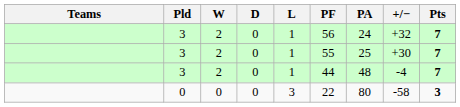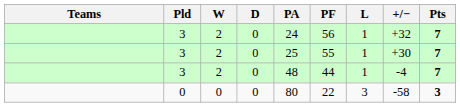columns swapped: (292, 14) <-> (365, 14)
